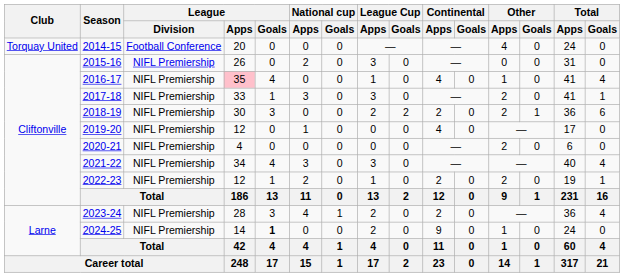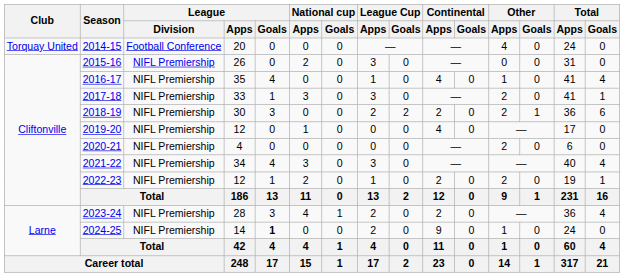(239, 79) pink background -> (239, 79) no background
